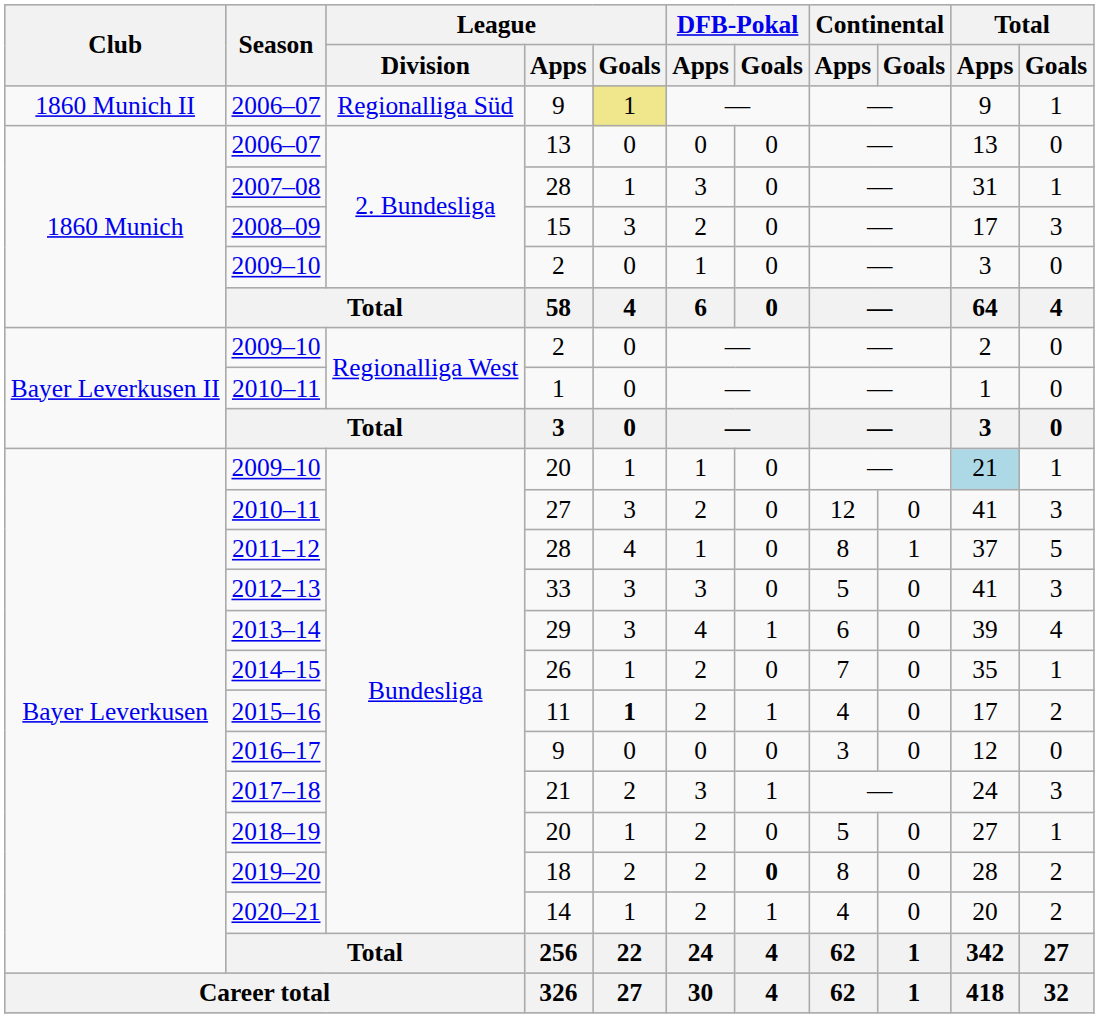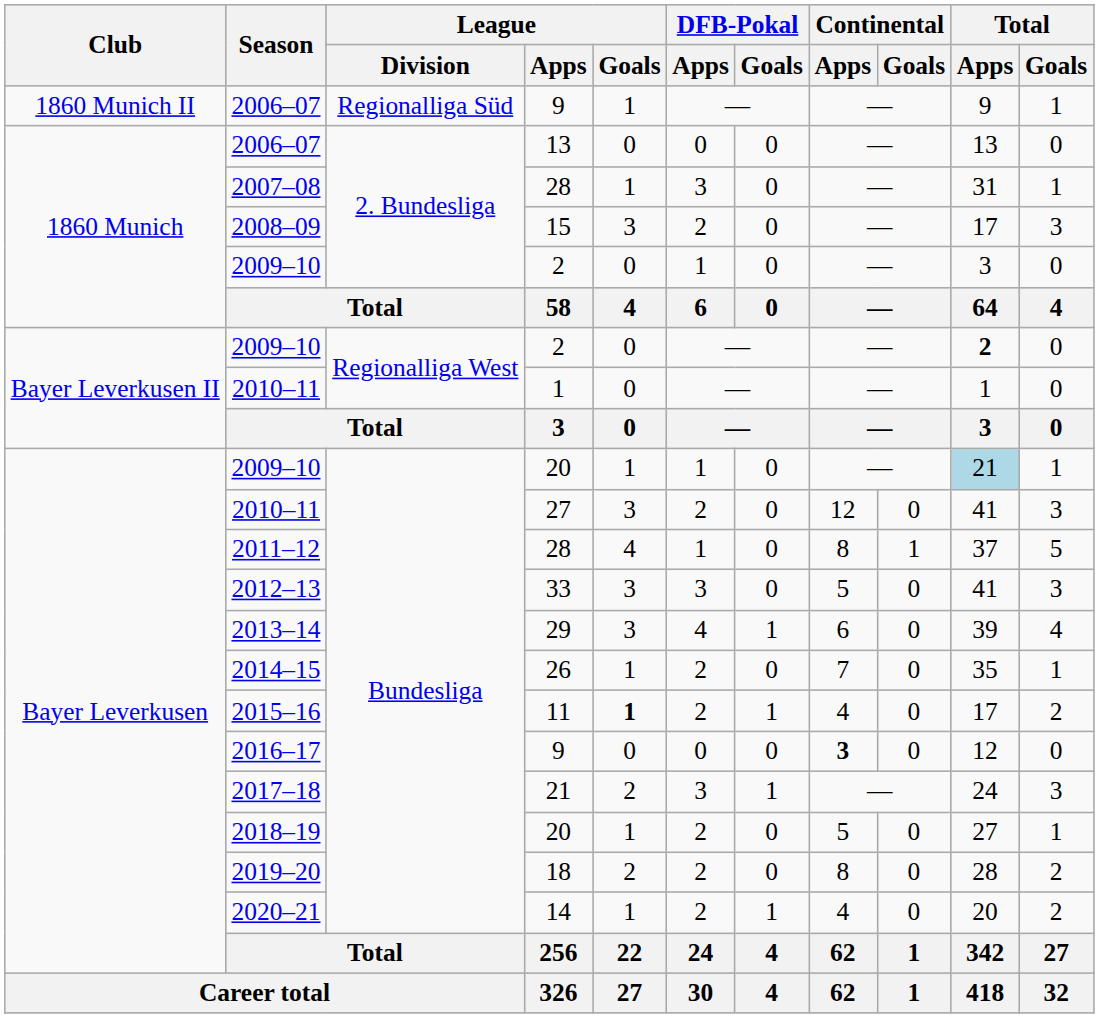(629, 105) khaki background -> (629, 105) no background
(985, 347) normal -> (985, 347) bold
(843, 750) normal -> (843, 750) bold
(772, 871) bold -> (772, 871) normal
